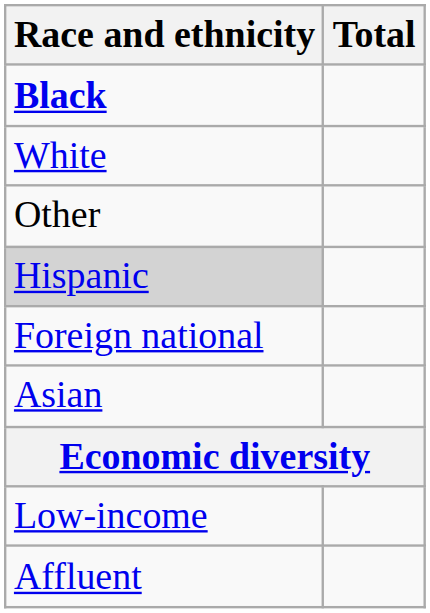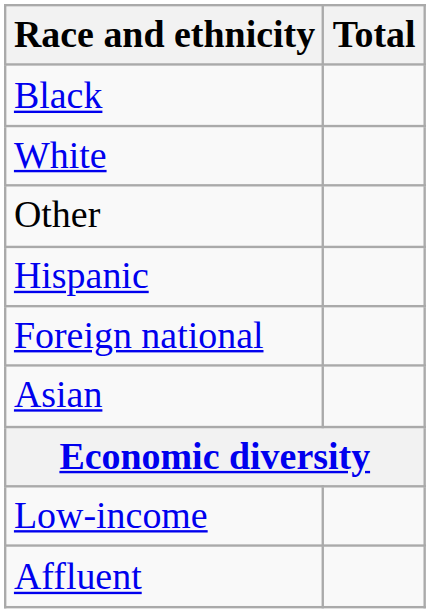(60, 94) bold -> (58, 94) normal
(81, 275) lightgrey background -> (81, 275) no background
